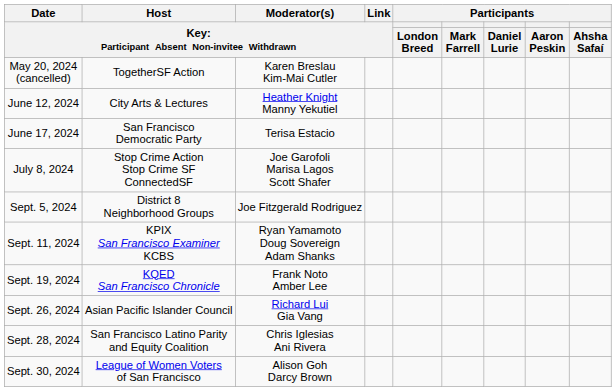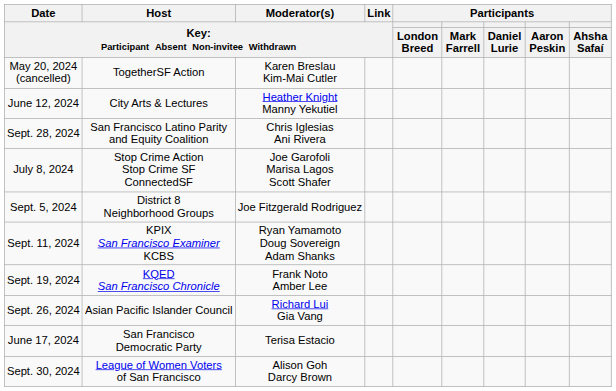rows swapped: (43, 133) <-> (43, 341)
